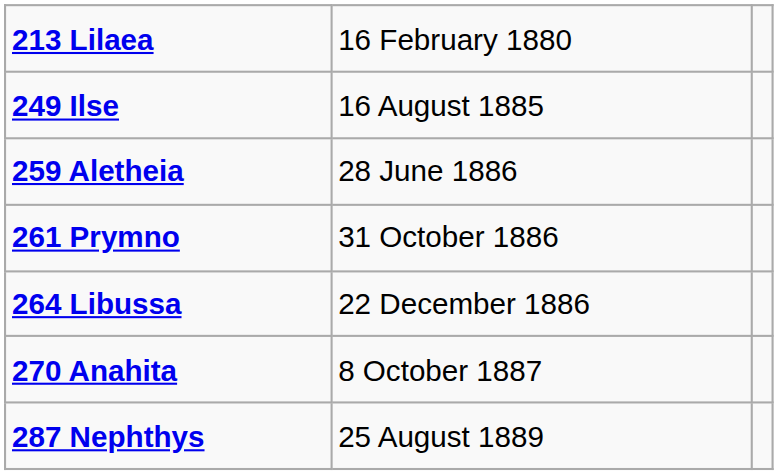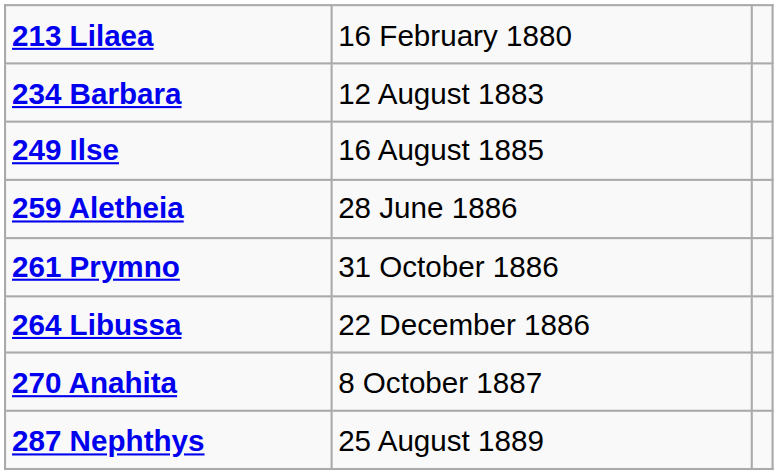+ row: (97, 93)
